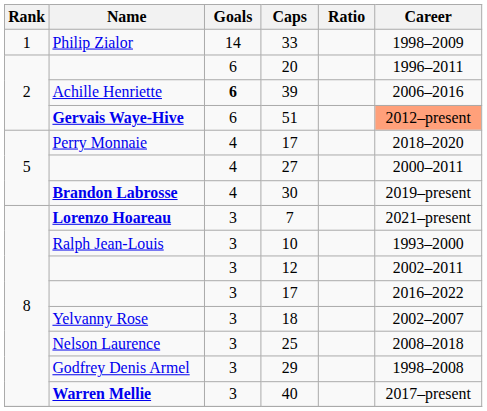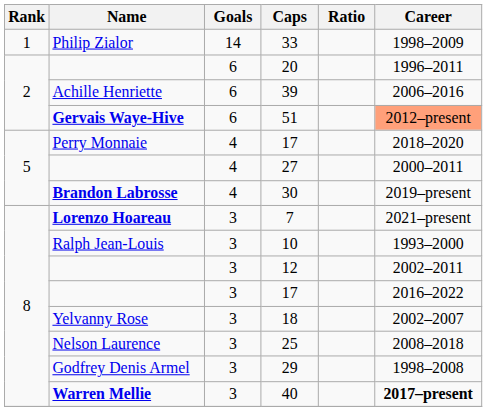(233, 92) bold -> (233, 92) normal
(428, 393) normal -> (428, 393) bold
